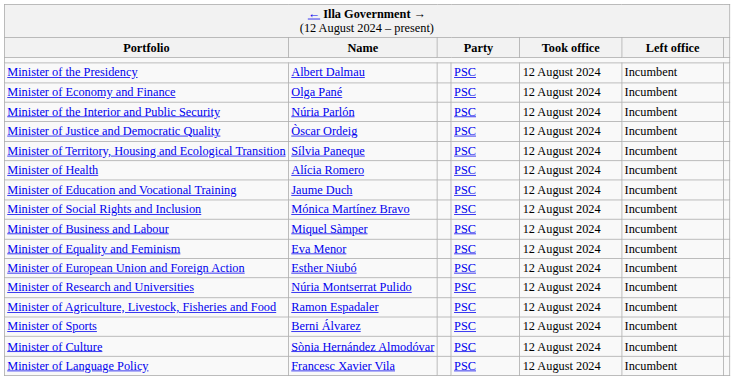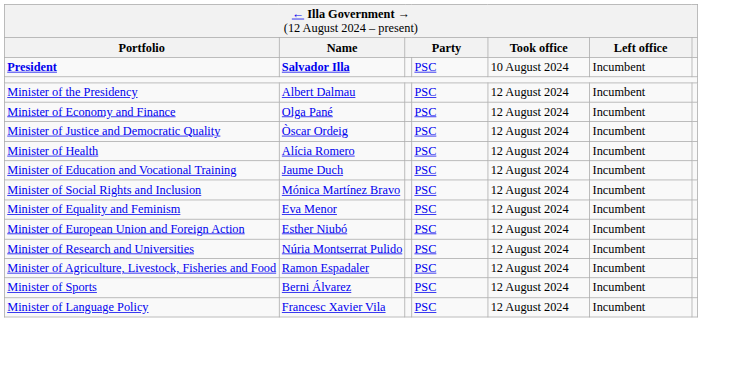+ row: (32, 67)
- row: (114, 111)
- row: (146, 151)
- row: (88, 229)
- row: (55, 346)
